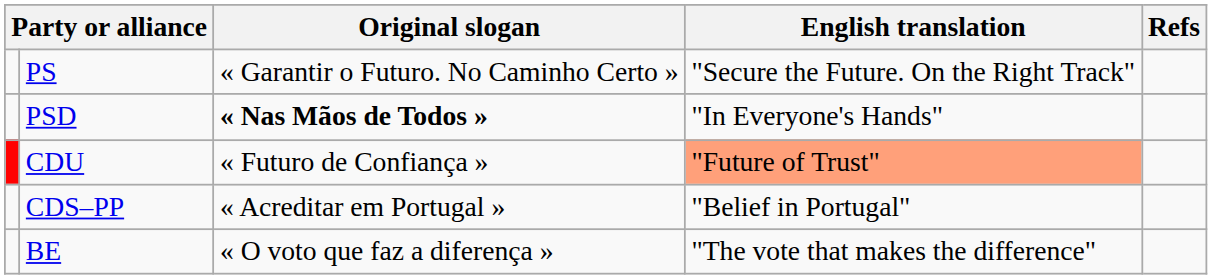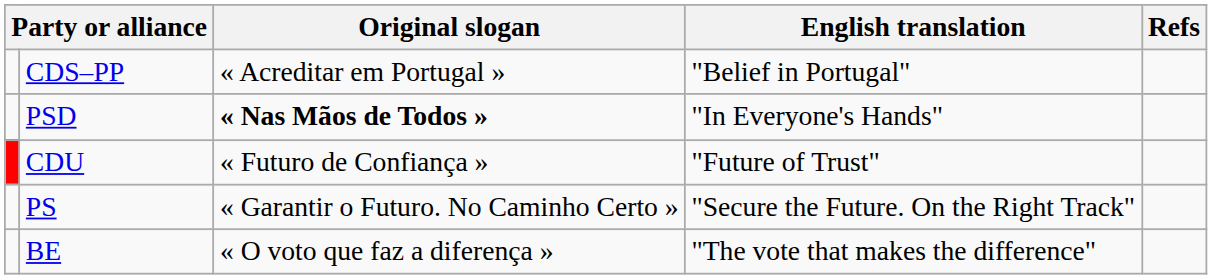rows swapped: (41, 71) <-> (75, 205)
(786, 160) lightsalmon background -> (786, 160) no background
